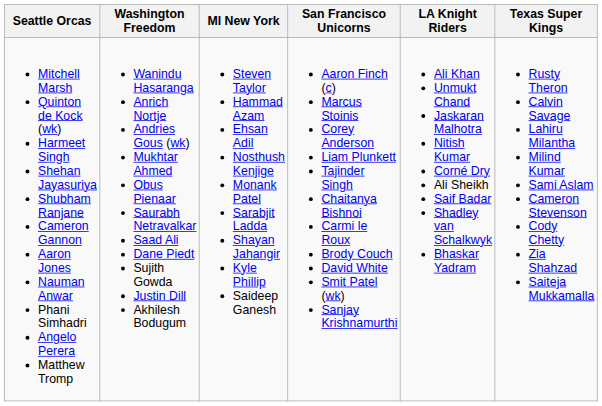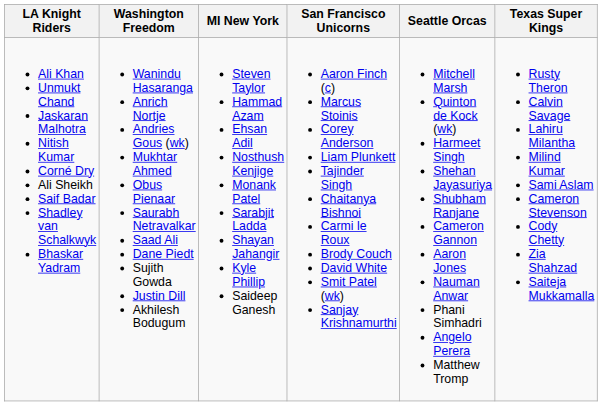columns swapped: (52, 21) <-> (448, 21)
